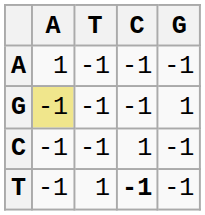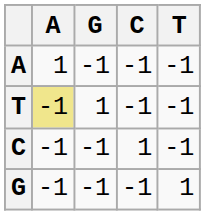columns swapped: (179, 25) <-> (95, 25)
(18, 107) G -> (18, 107) T
(18, 189) T -> (18, 189) G
(137, 189) bold -> (137, 189) normal
